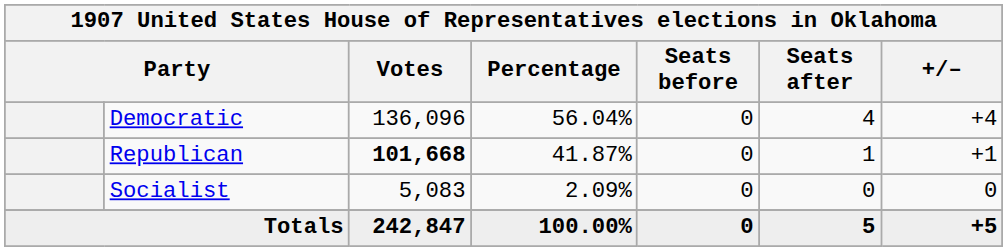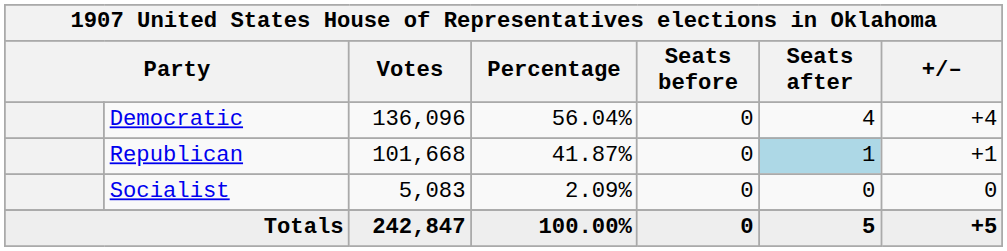(419, 156) bold -> (419, 156) normal
(869, 156) no background -> (869, 156) lightblue background
